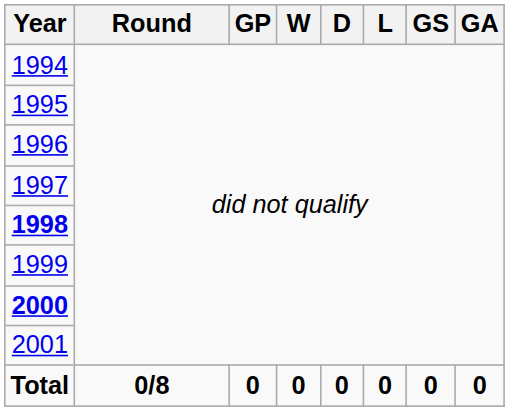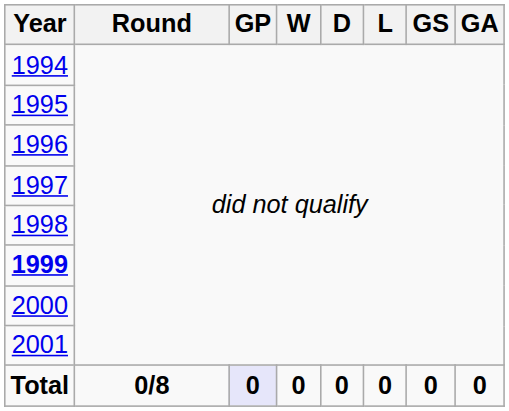(40, 225) bold -> (40, 225) normal
(40, 265) normal -> (40, 265) bold
(40, 305) bold -> (40, 305) normal
(253, 385) no background -> (253, 385) lavender background
